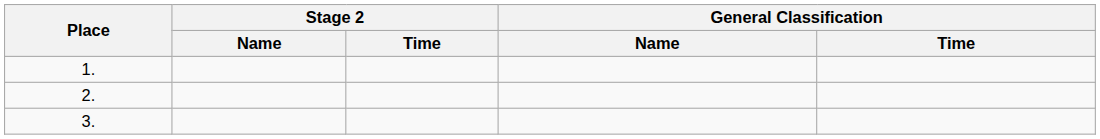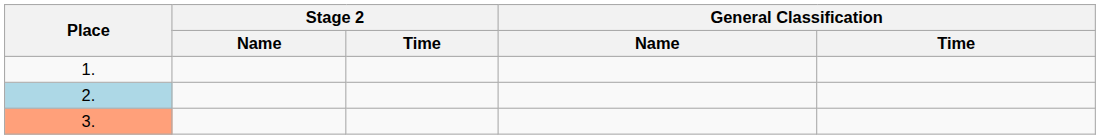(88, 96) no background -> (88, 96) lightblue background
(88, 122) no background -> (88, 122) lightsalmon background
